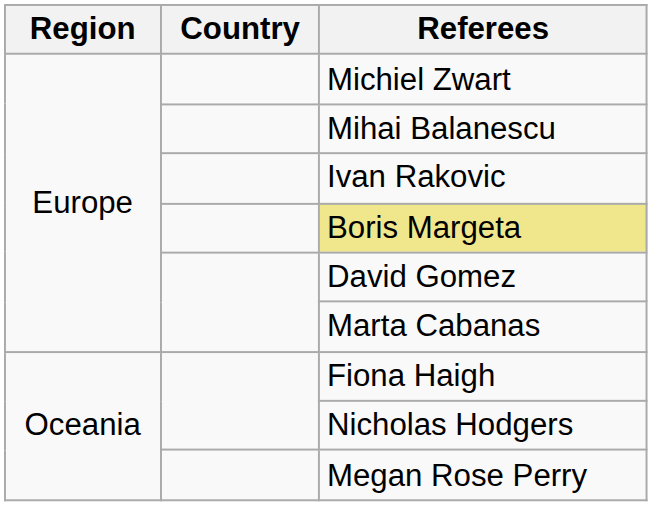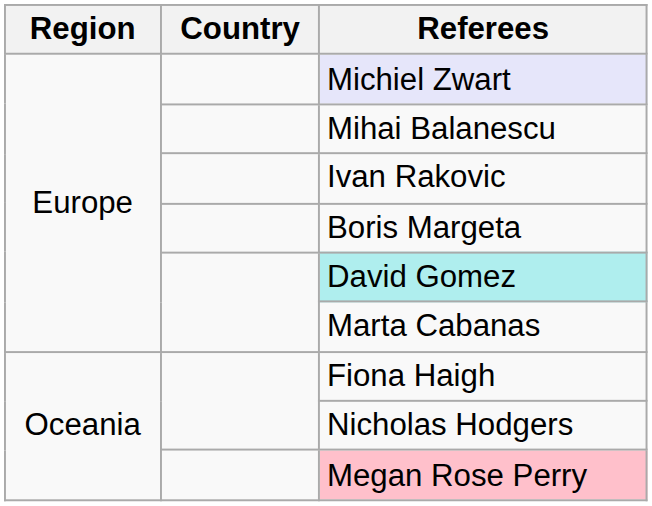(419, 78) no background -> (419, 78) lavender background
(424, 227) khaki background -> (424, 227) no background
(421, 276) no background -> (421, 276) paleturquoise background
(457, 474) no background -> (457, 474) pink background
